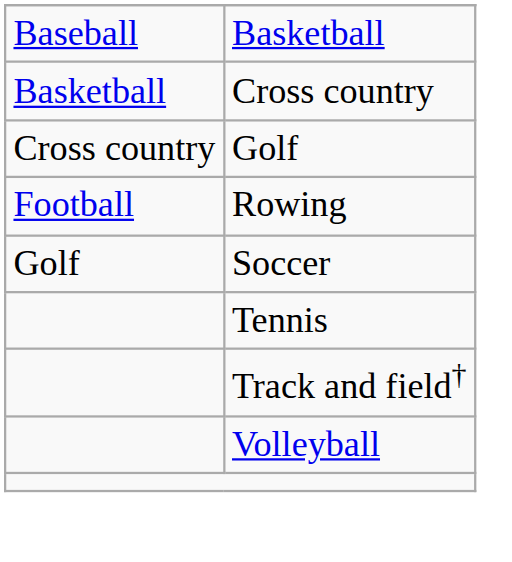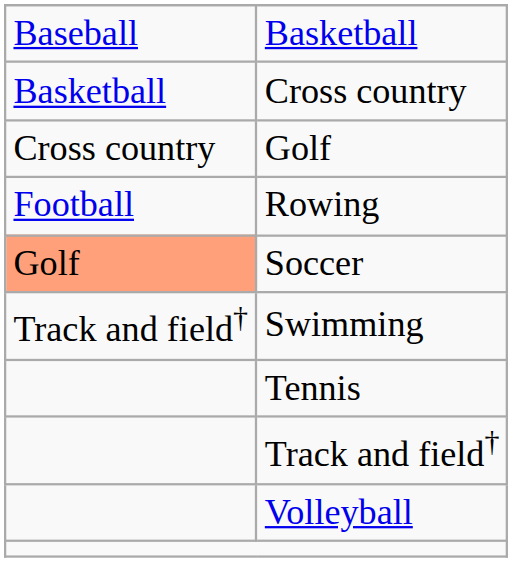(47, 262) no background -> (47, 262) lightsalmon background
+ row: (344, 324)
